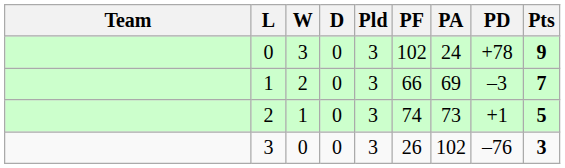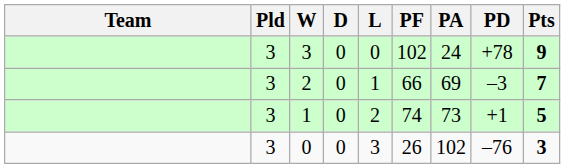columns swapped: (373, 20) <-> (268, 20)
